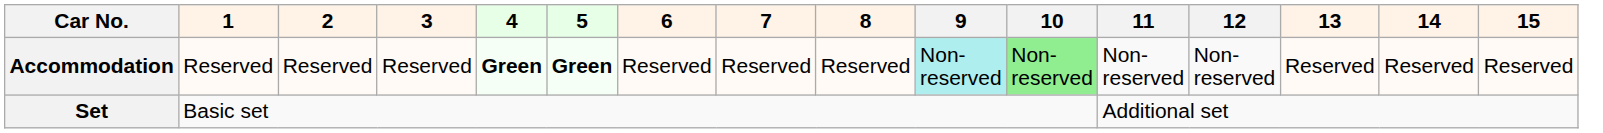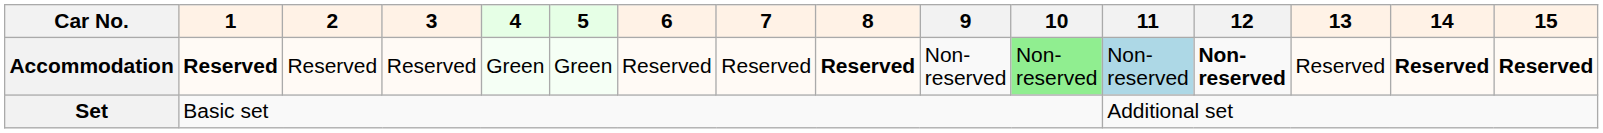(228, 66) normal -> (231, 66) bold
(512, 66) bold -> (515, 66) normal
(582, 66) bold -> (583, 66) normal
(866, 66) normal -> (868, 66) bold
(961, 66) paleturquoise background -> (966, 66) no background
(1143, 66) no background -> (1148, 66) lightblue background
(1234, 66) normal -> (1242, 66) bold
(1429, 66) normal -> (1442, 66) bold
(1529, 66) normal -> (1546, 66) bold
